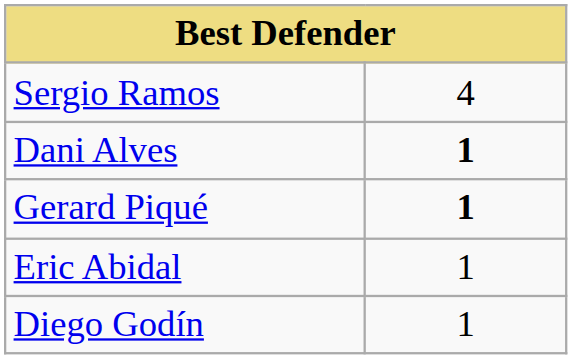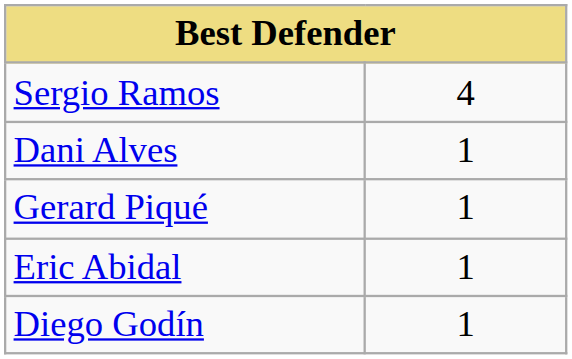(466, 149) bold -> (466, 149) normal
(466, 207) bold -> (466, 207) normal
